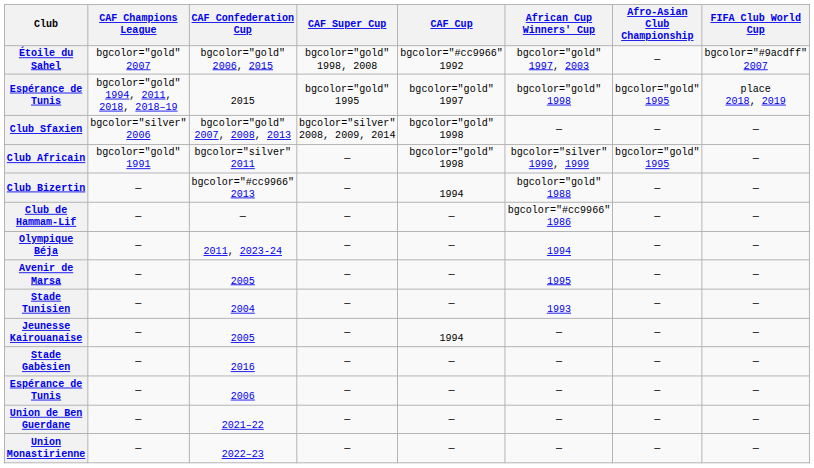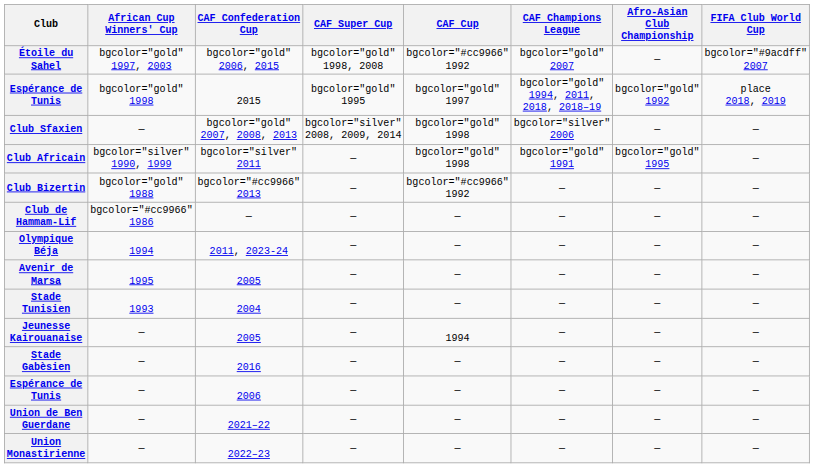columns swapped: (138, 25) <-> (559, 25)
(657, 95) bgcolor="gold" 1995 -> (657, 95) bgcolor="gold" 1992
(452, 193) 1994 -> (458, 187) bgcolor="#cc9966" 1992
